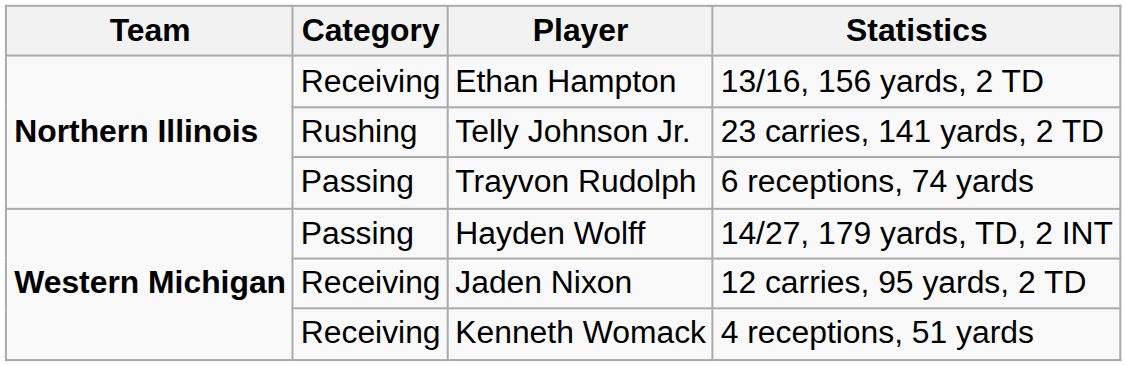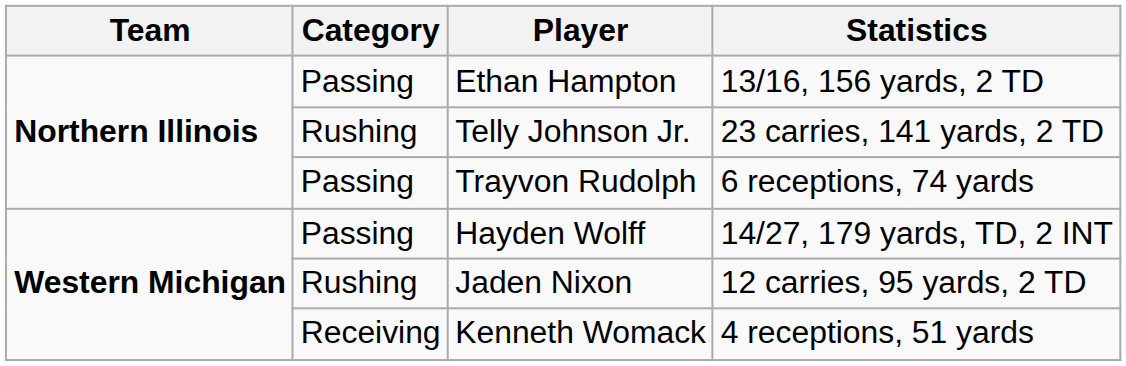(371, 81) Receiving -> (357, 81) Passing
(371, 283) Receiving -> (359, 283) Rushing
